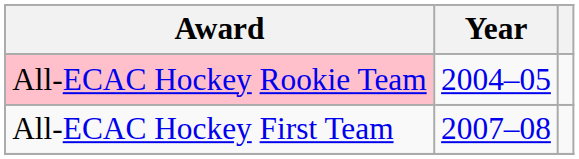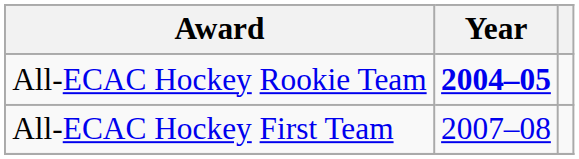(219, 79) pink background -> (219, 79) no background
(496, 79) normal -> (496, 79) bold
